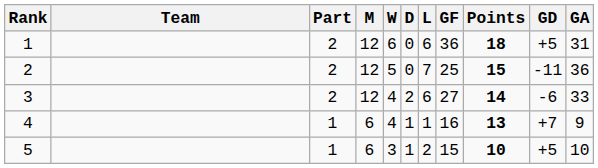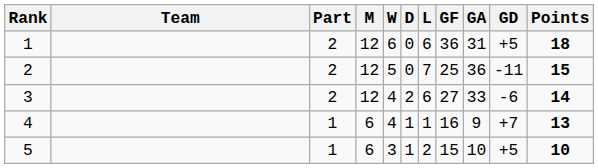columns swapped: (580, 18) <-> (496, 18)
